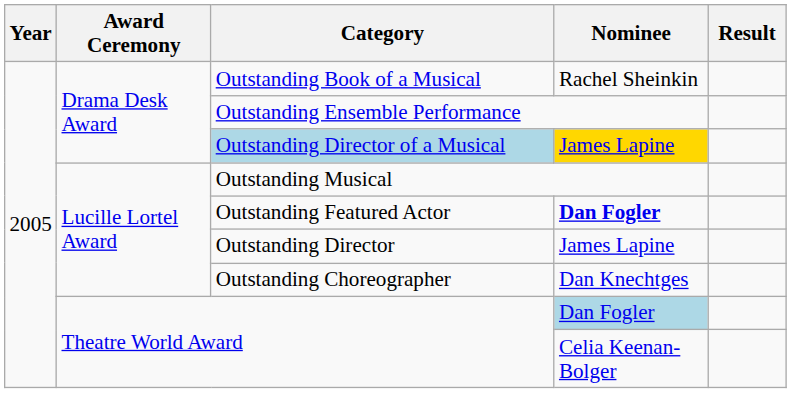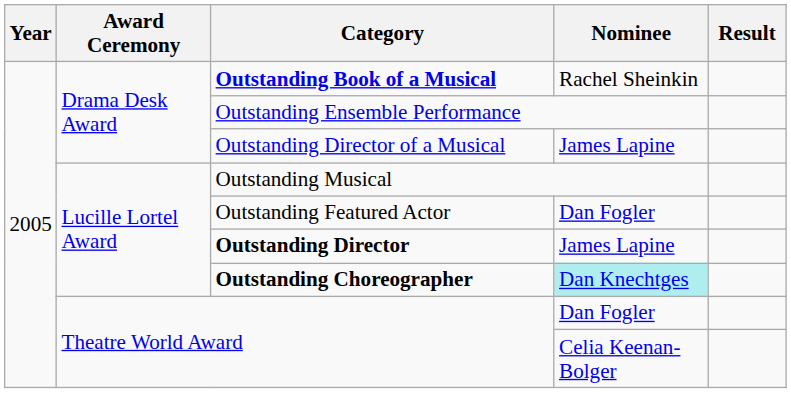(348, 78) normal -> (356, 78) bold
(361, 145) lightblue background -> (360, 145) no background
(617, 145) gold background -> (617, 145) no background
(610, 212) bold -> (607, 212) normal
(305, 245) normal -> (313, 245) bold
(333, 279) normal -> (344, 279) bold
(624, 279) no background -> (624, 279) paleturquoise background
(607, 312) lightblue background -> (607, 312) no background
